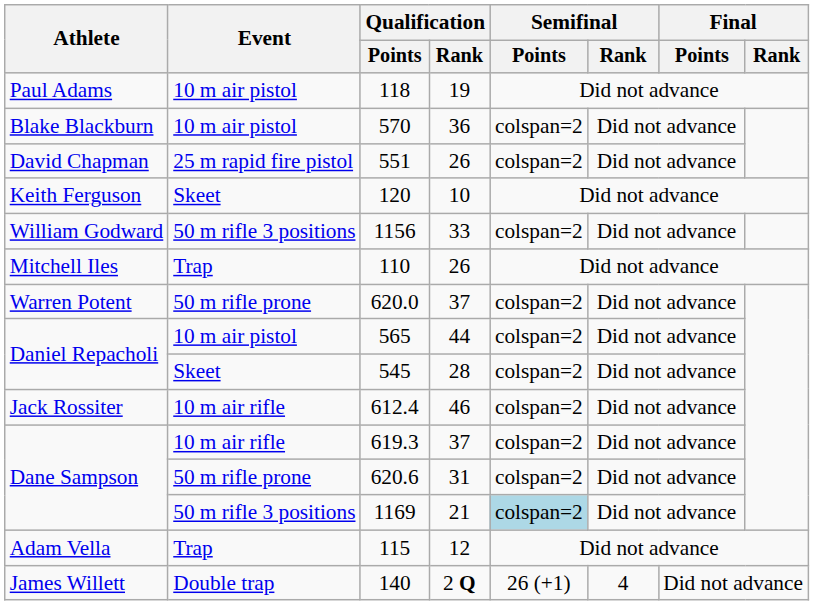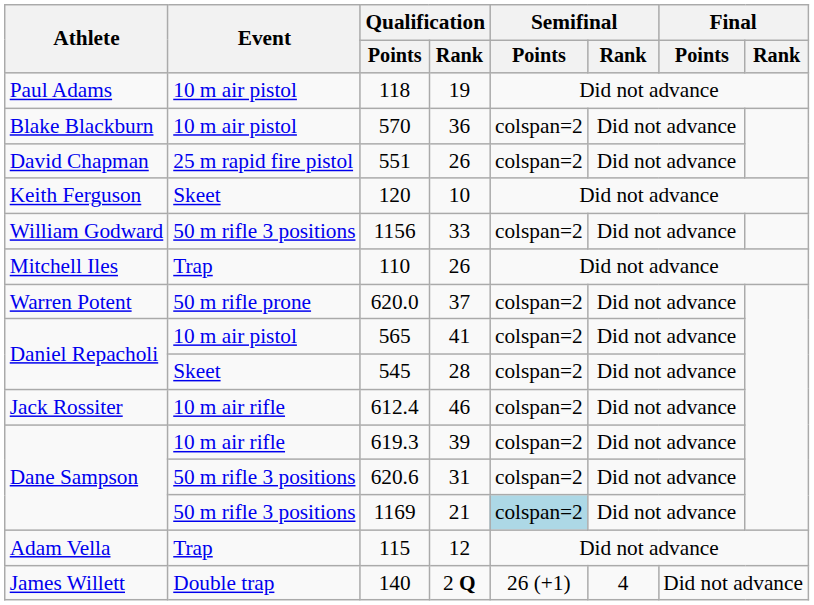(459, 336) 44 -> (459, 336) 41
(459, 442) 37 -> (459, 442) 39
(242, 477) 50 m rifle prone -> (264, 477) 50 m rifle 3 positions
